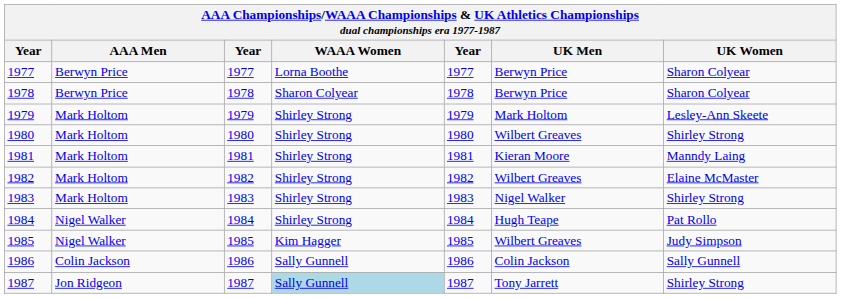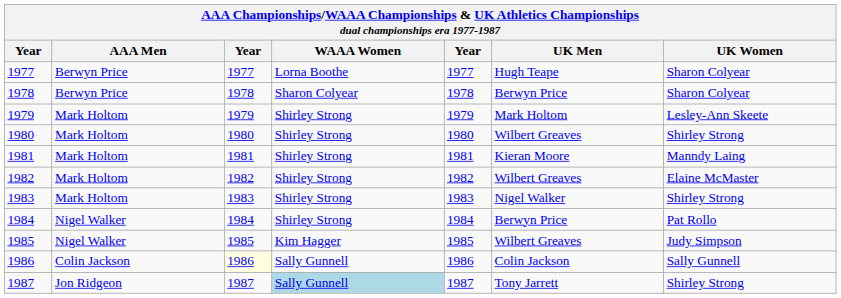(531, 72) Berwyn Price -> (527, 72) Hugh Teape
(527, 219) Hugh Teape -> (531, 219) Berwyn Price
(240, 261) no background -> (240, 261) lightyellow background
